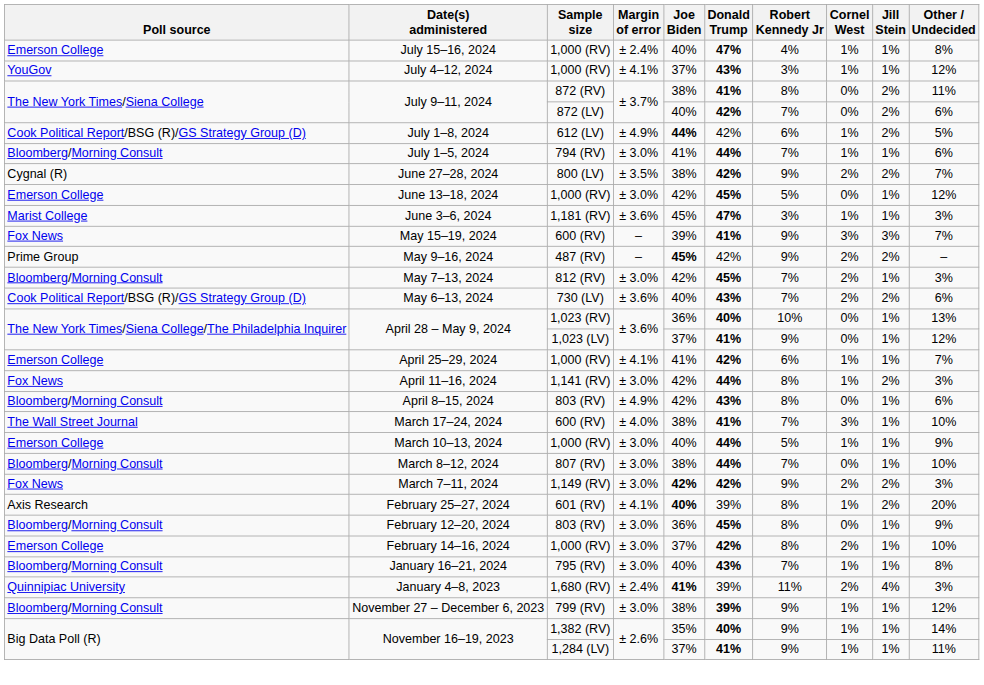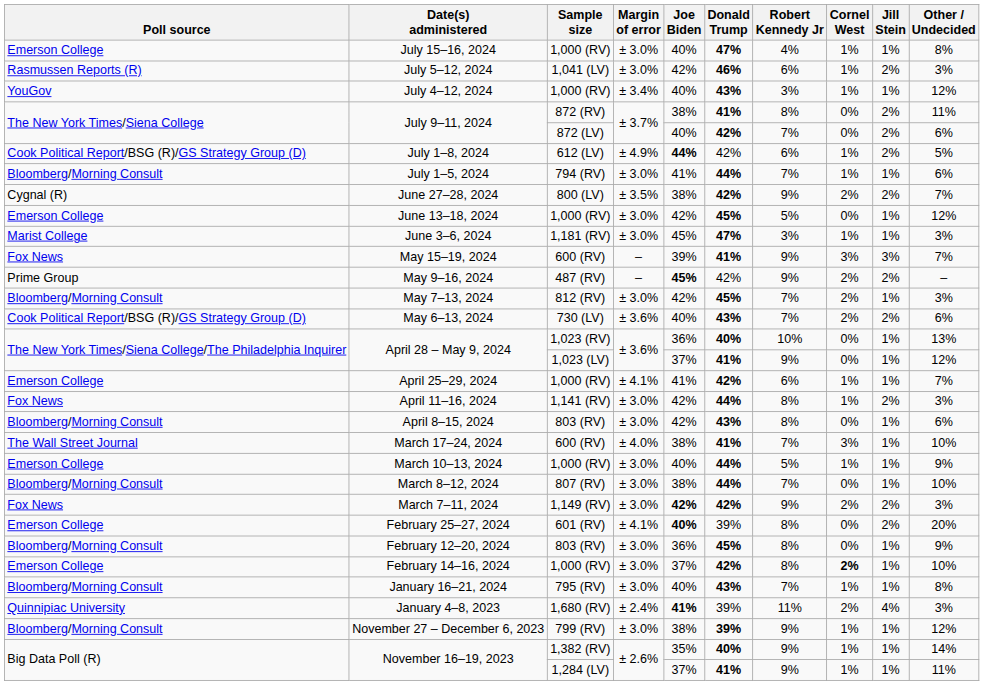(639, 50) ± 2.4% -> (639, 50) ± 3.0%
+ row: (448, 71)
(639, 71) ± 4.1% -> (639, 91) ± 3.4%
(684, 71) 37% -> (684, 91) 40%
(639, 215) ± 3.6% -> (639, 236) ± 3.0%
(639, 401) ± 4.9% -> (639, 422) ± 3.0%
(48, 505) Axis Research -> (55, 525) Emerson College
(850, 505) 1% -> (850, 525) 0%
(850, 546) normal -> (850, 567) bold
